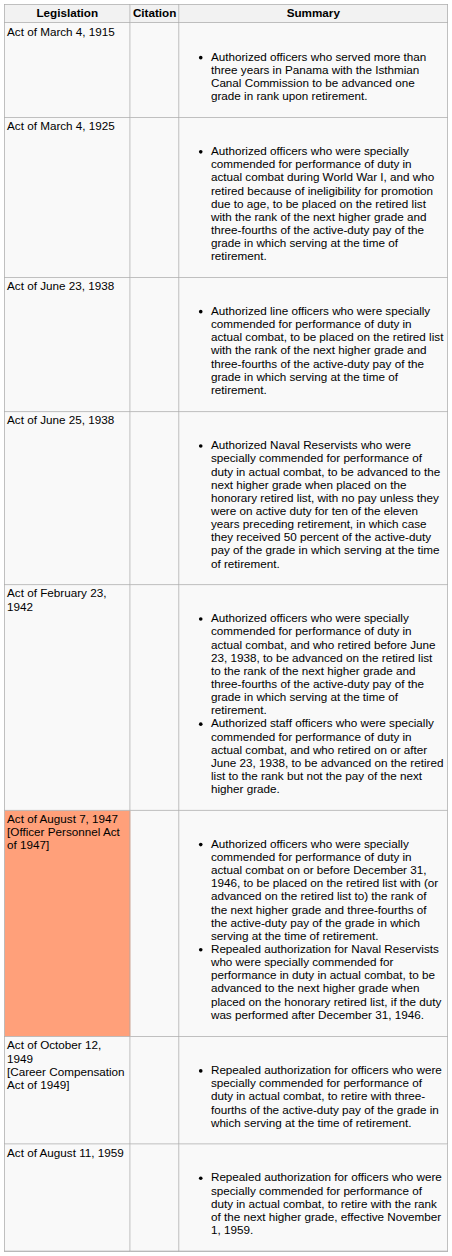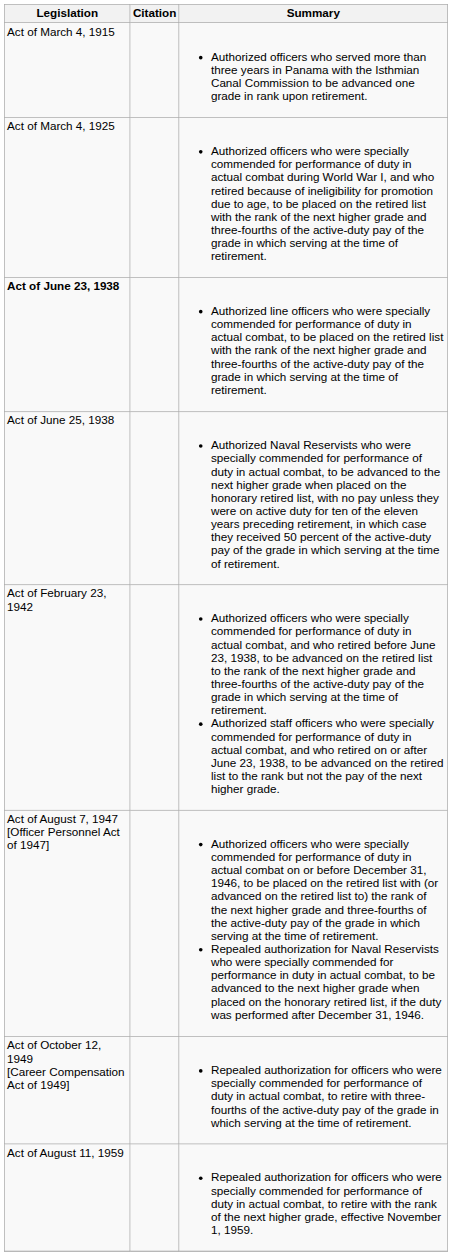(61, 286) normal -> (63, 286) bold
(63, 833) lightsalmon background -> (63, 833) no background
